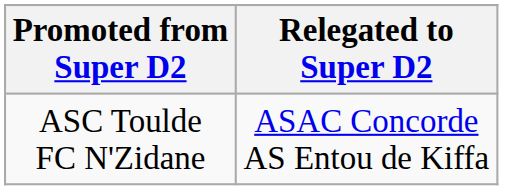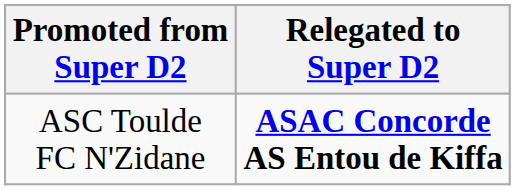(366, 138) normal -> (373, 138) bold
